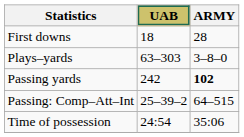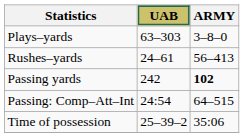- row: (39, 36)
+ row: (45, 58)
(164, 100) 25–39–2 -> (156, 100) 24:54
(156, 122) 24:54 -> (164, 122) 25–39–2
